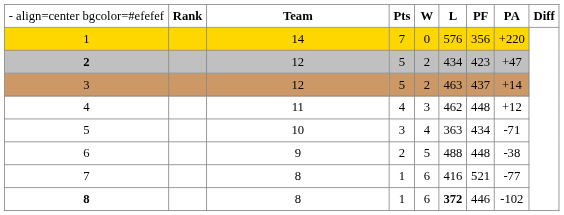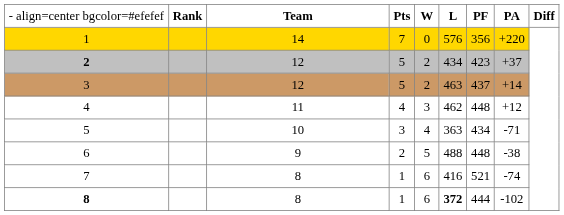(512, 61) +47 -> (512, 61) +37
(512, 176) -77 -> (512, 176) -74
(481, 199) 446 -> (481, 199) 444
